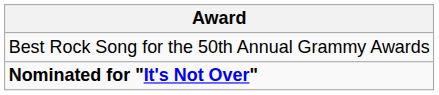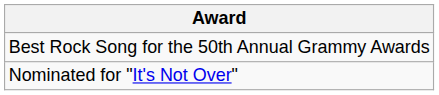(133, 75) bold -> (123, 75) normal
